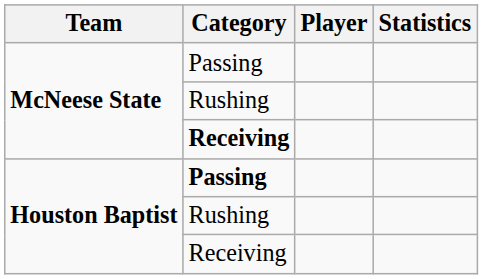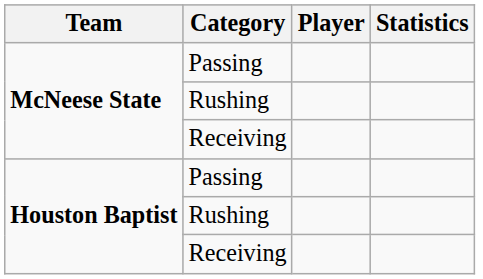(239, 138) bold -> (238, 138) normal
(228, 177) bold -> (226, 177) normal
